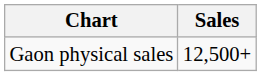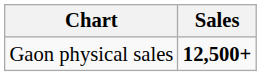(217, 53) normal -> (217, 53) bold
